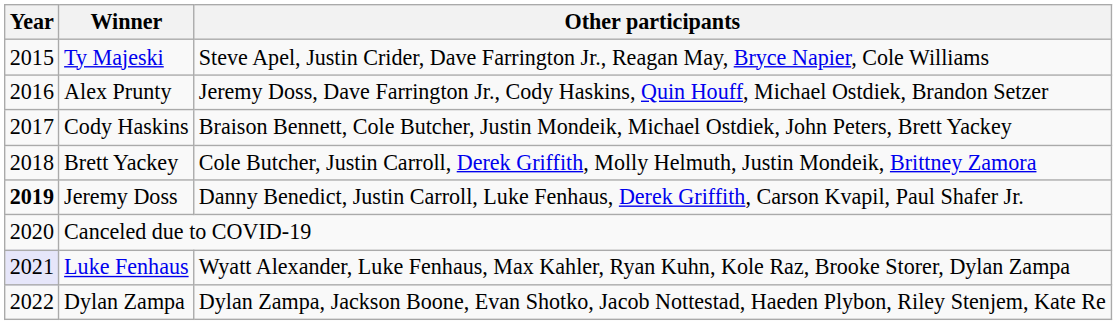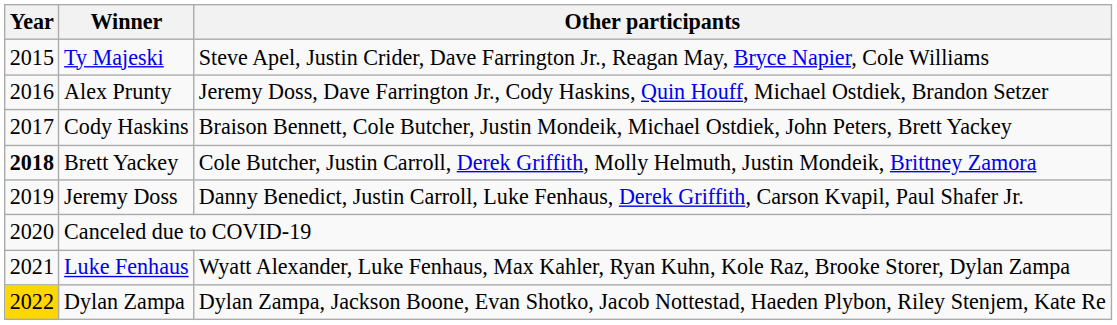(32, 162) normal -> (32, 162) bold
(32, 197) bold -> (32, 197) normal
(32, 267) lavender background -> (32, 267) no background
(32, 302) no background -> (32, 302) gold background
